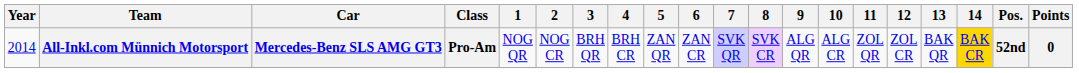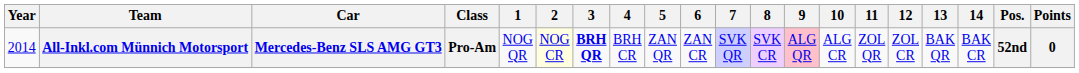(555, 47) no background -> (555, 47) lightyellow background
(591, 47) normal -> (591, 47) bold
(800, 47) no background -> (802, 47) pink background
(975, 47) gold background -> (976, 47) no background
